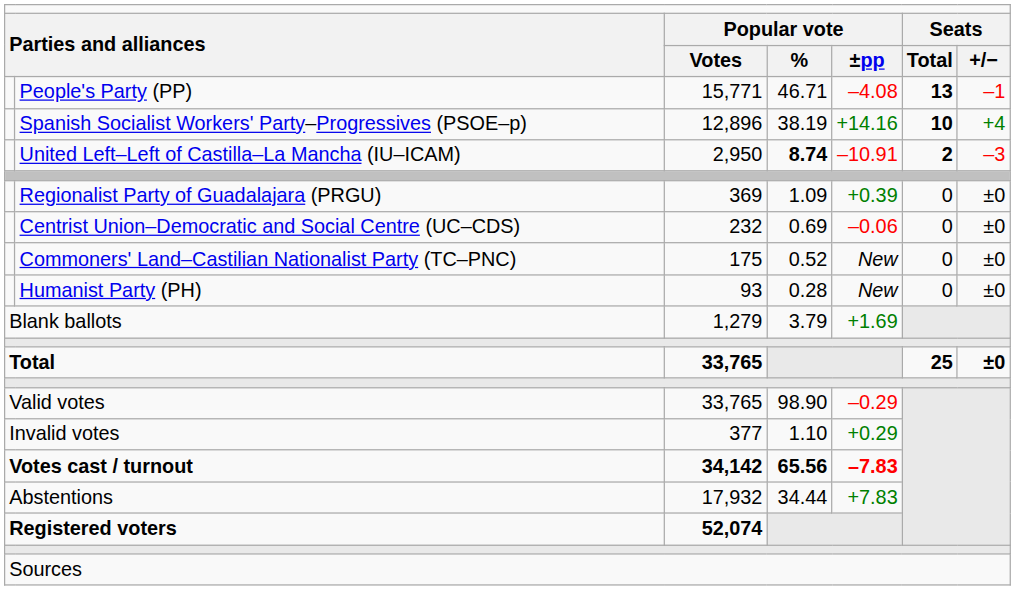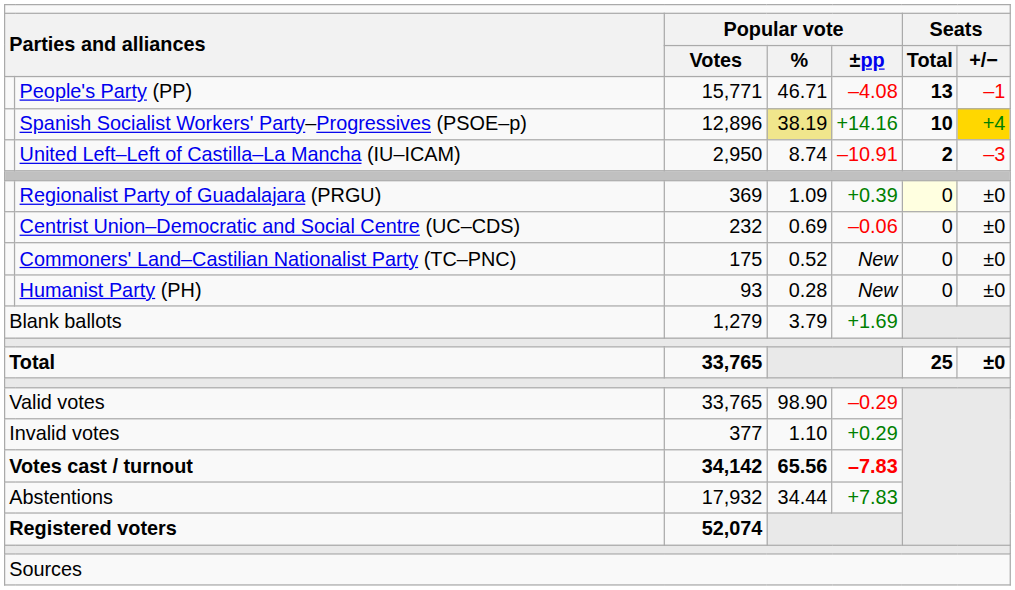(802, 123) no background -> (802, 123) khaki background
(994, 123) no background -> (994, 123) gold background
(808, 155) bold -> (808, 155) normal
(947, 195) no background -> (947, 195) lightyellow background
